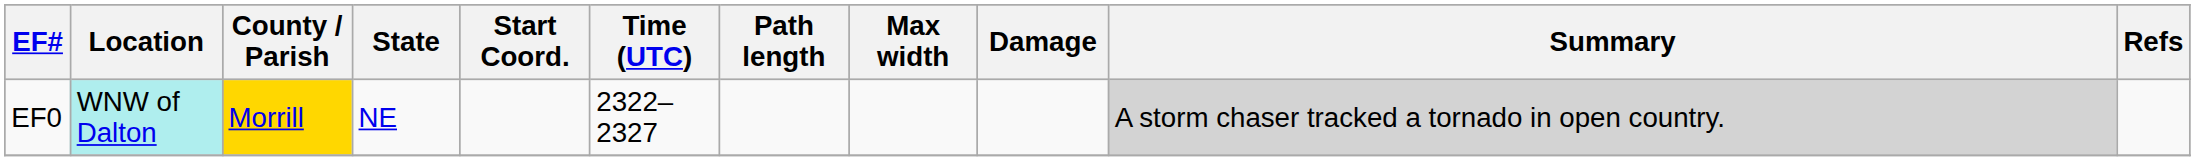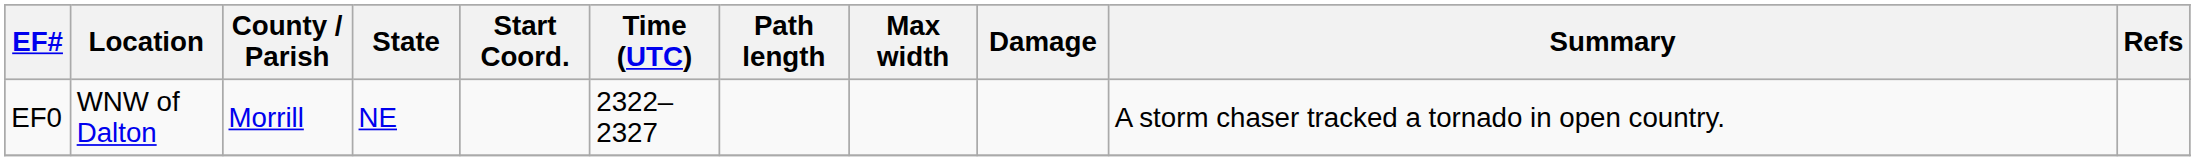(128, 117) paleturquoise background -> (128, 117) no background
(266, 117) gold background -> (266, 117) no background
(1420, 117) lightgrey background -> (1420, 117) no background
